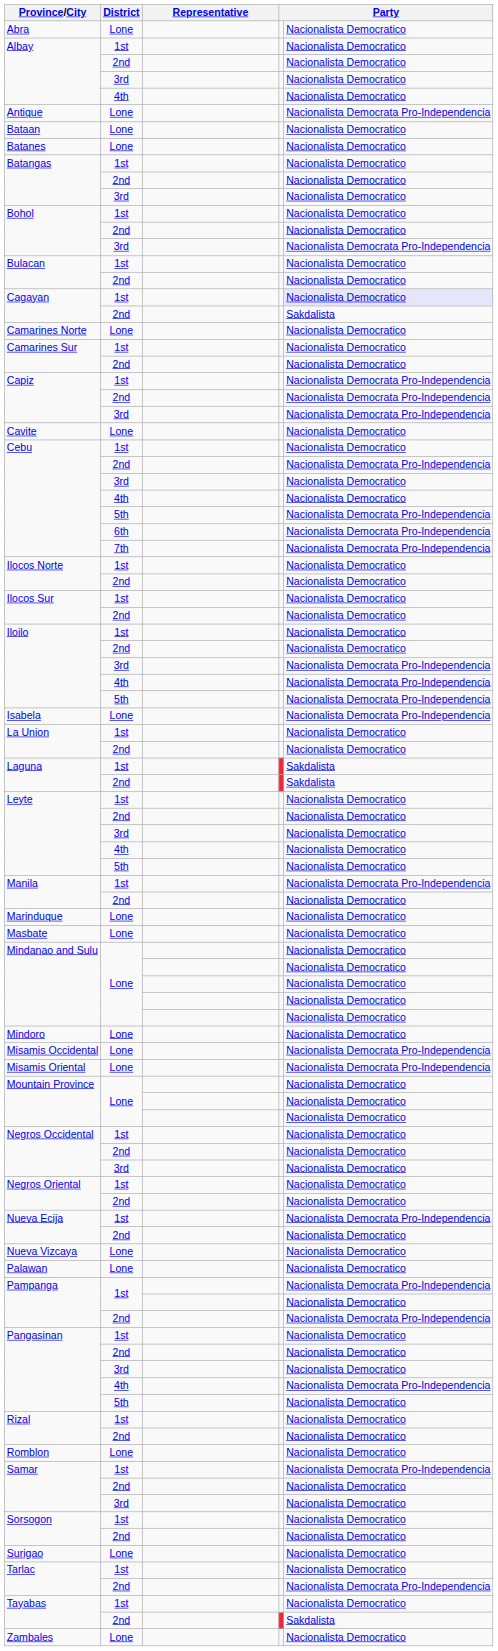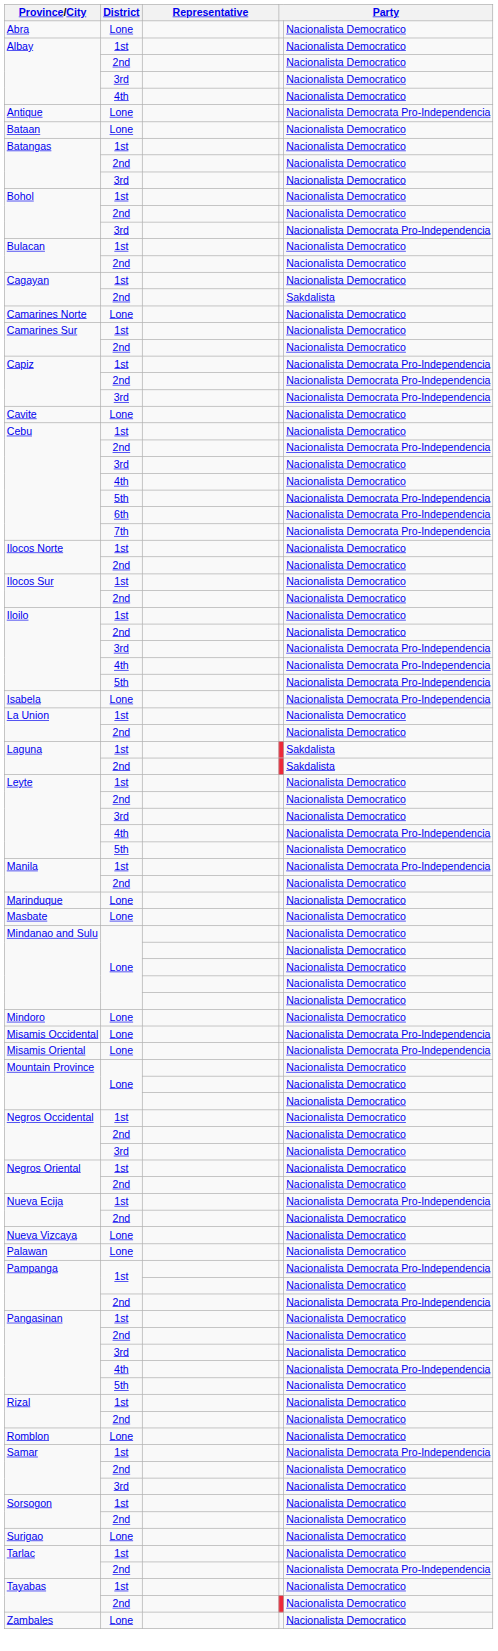- row: (26, 146)
(346, 297) lavender background -> (346, 280) no background
(346, 850) Nacionalista Democratico -> (388, 833) Nacionalista Democrata Pro-Independencia
(311, 1620) Sakdalista -> (346, 1603) Nacionalista Democratico
